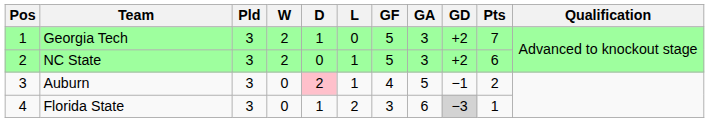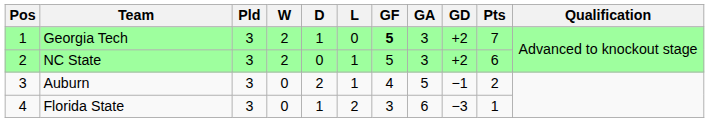(390, 38) normal -> (390, 38) bold
(319, 83) pink background -> (319, 83) no background
(460, 106) lightgrey background -> (460, 106) no background
